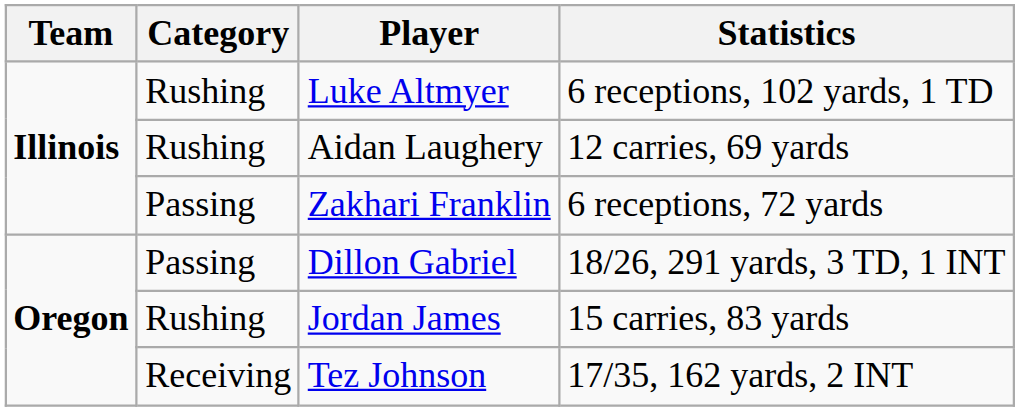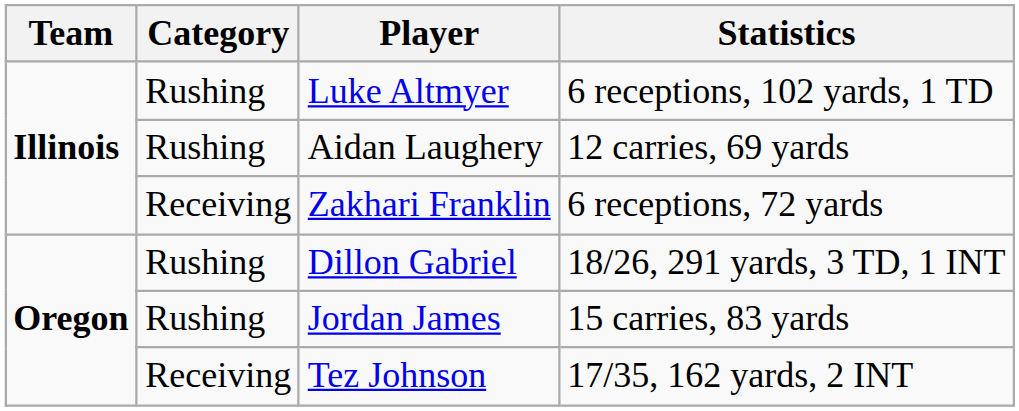(200, 204) Passing -> (218, 204) Receiving
(200, 261) Passing -> (205, 261) Rushing
